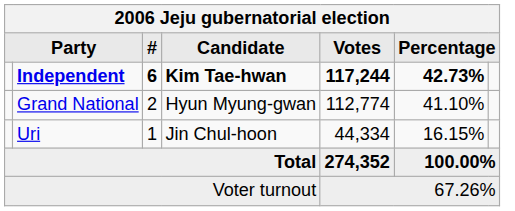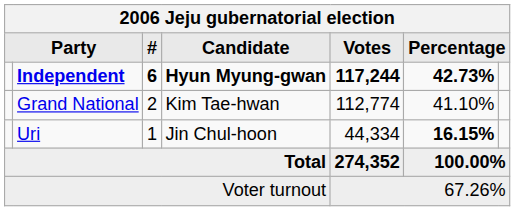(226, 76) Kim Tae-hwan -> (246, 76) Hyun Myung-gwan
(241, 104) Hyun Myung-gwan -> (223, 104) Kim Tae-hwan
(454, 133) normal -> (464, 133) bold
